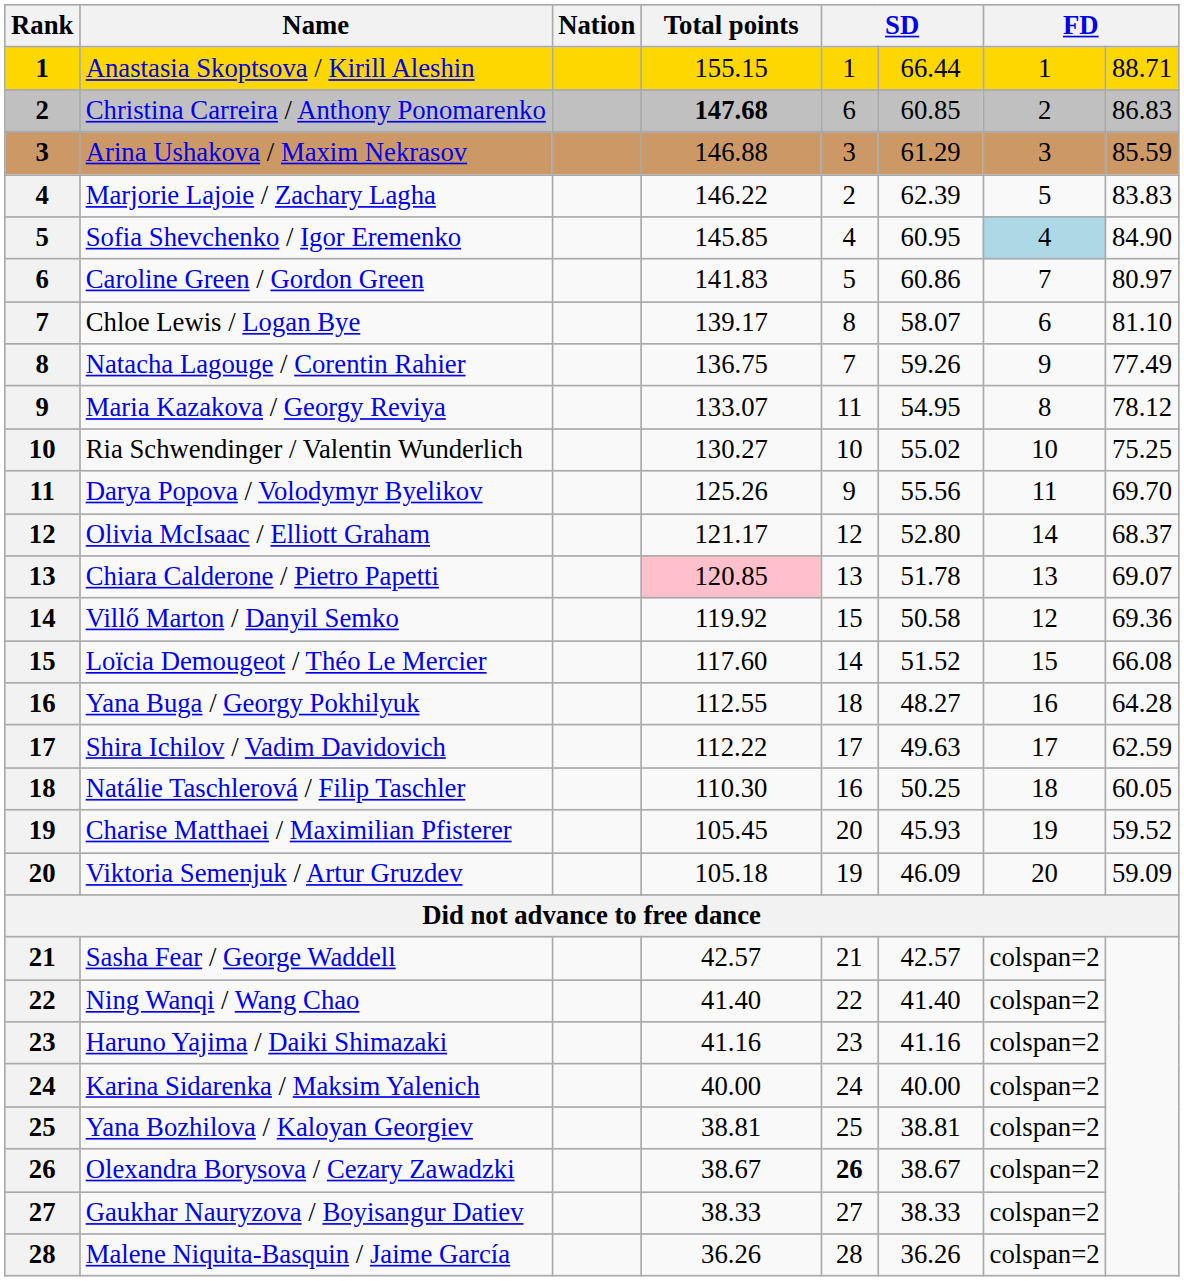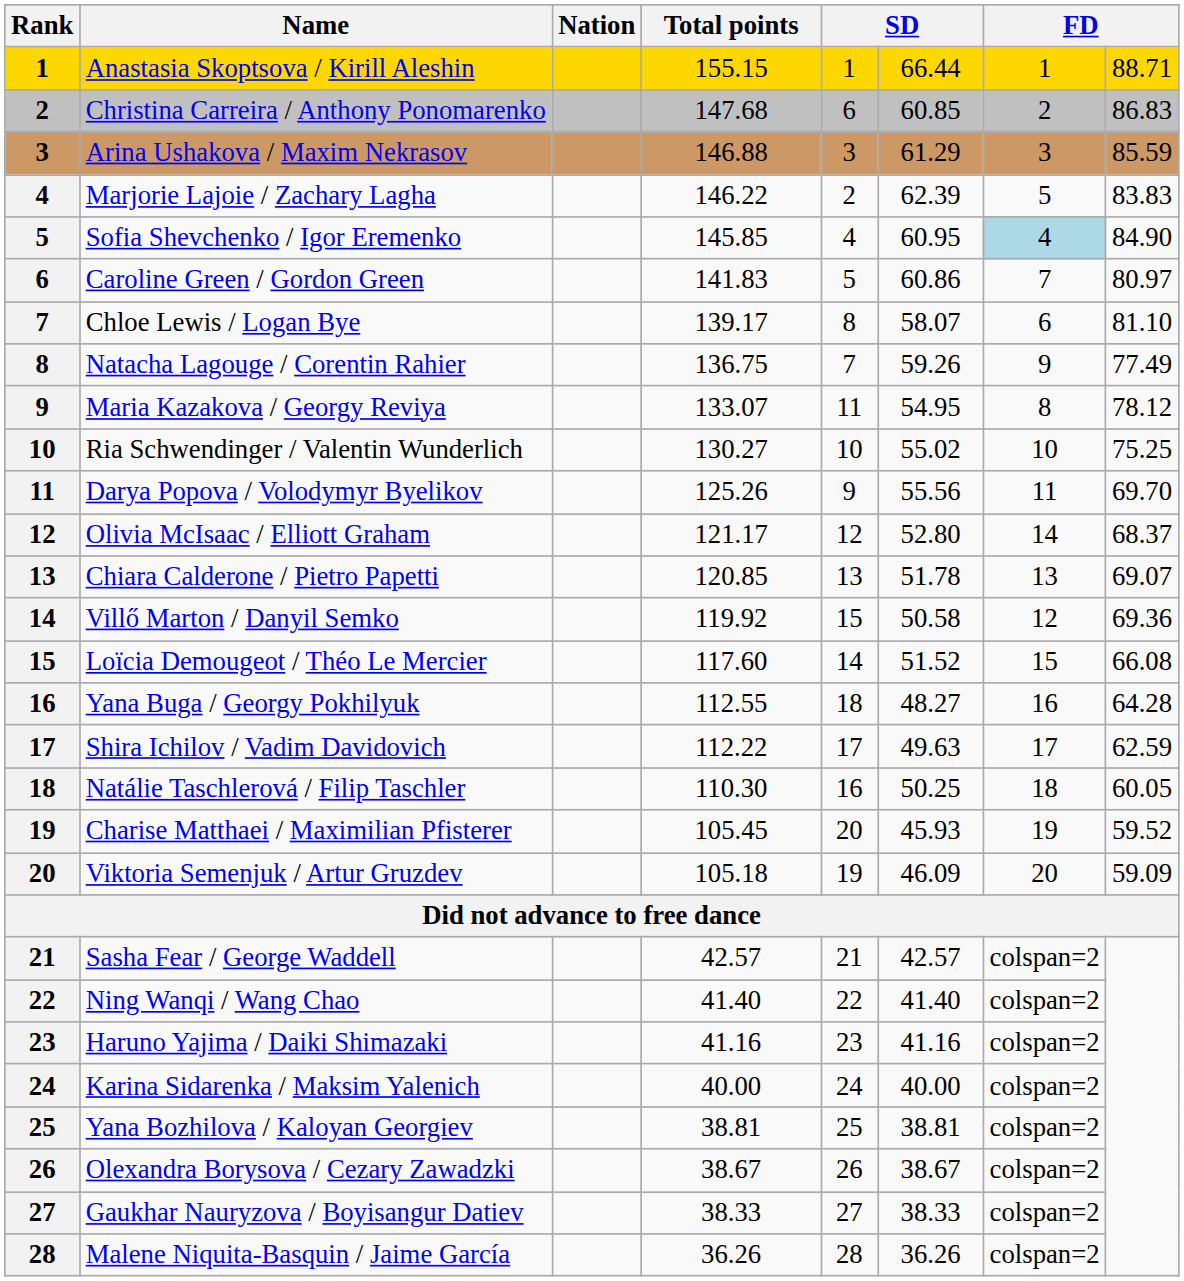(731, 110) bold -> (731, 110) normal
(731, 576) pink background -> (731, 576) no background
(849, 1169) bold -> (849, 1169) normal
